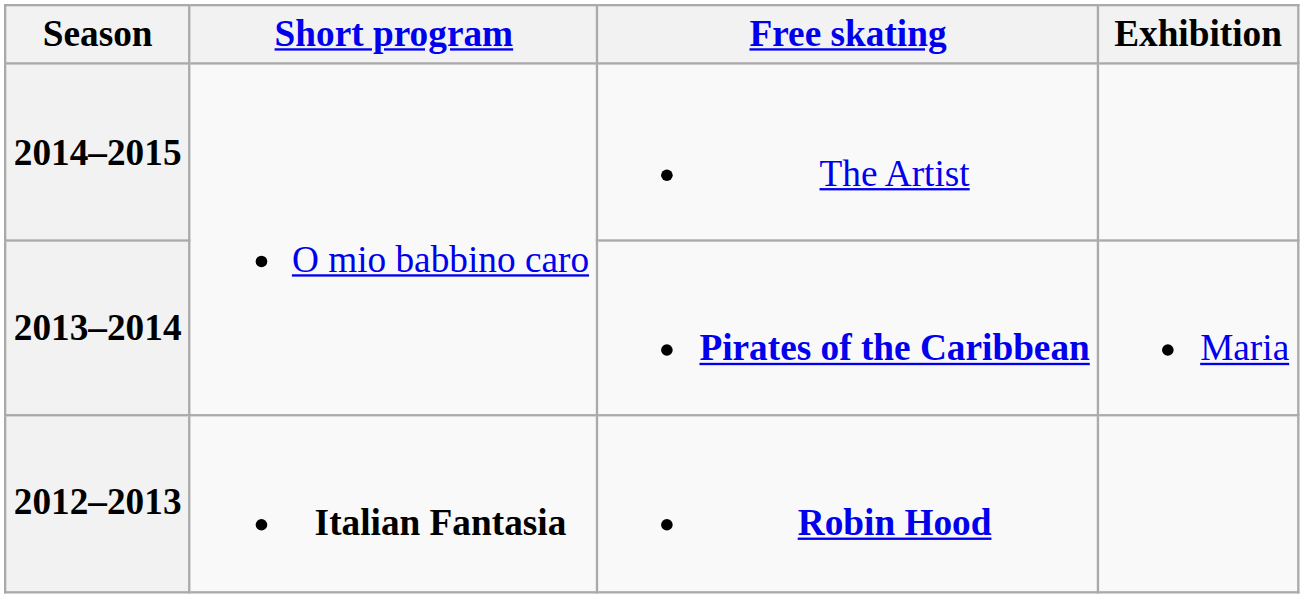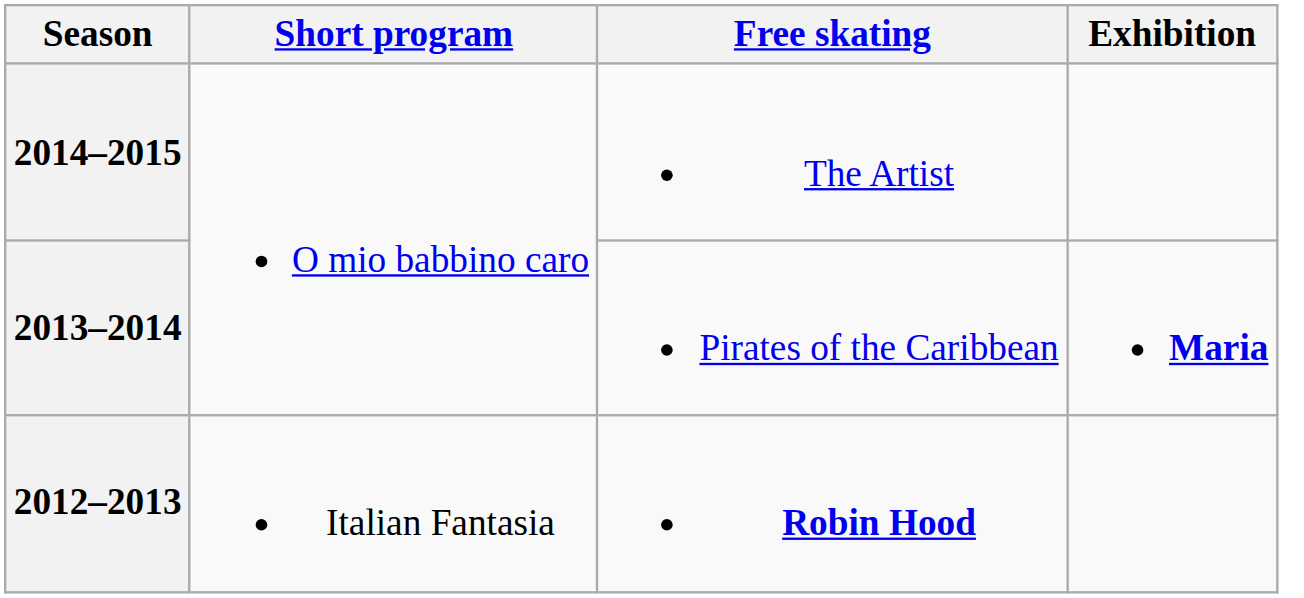(848, 349) bold -> (832, 349) normal
(1198, 349) normal -> (1172, 349) bold
(394, 524) bold -> (394, 524) normal
